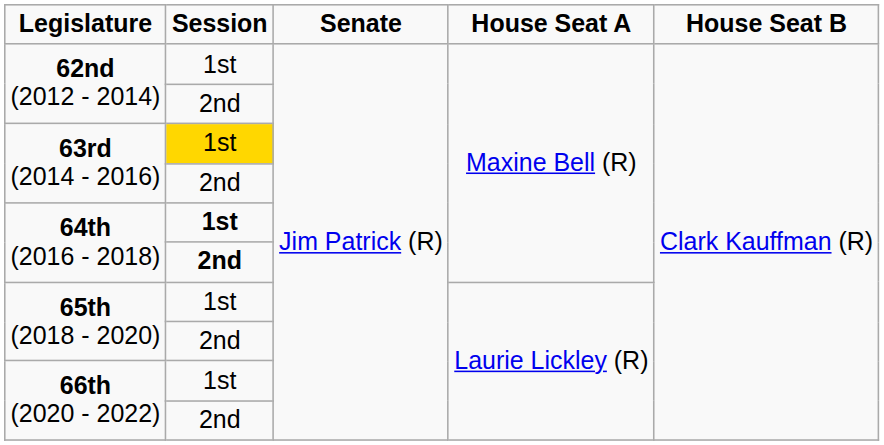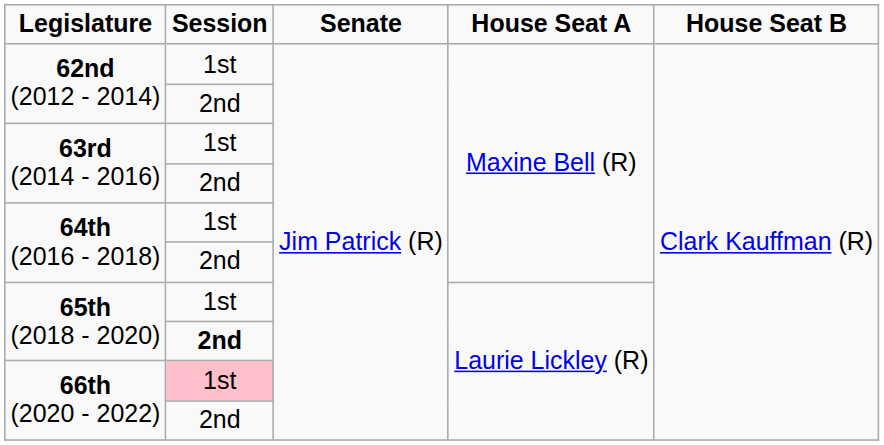(220, 143) gold background -> (220, 143) no background
(220, 222) bold -> (220, 222) normal
(220, 261) bold -> (220, 261) normal
(220, 340) normal -> (220, 340) bold
(220, 380) no background -> (220, 380) pink background
